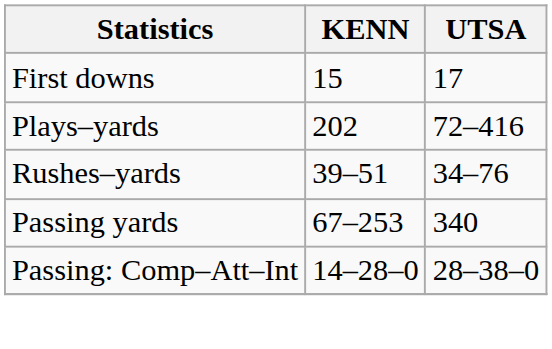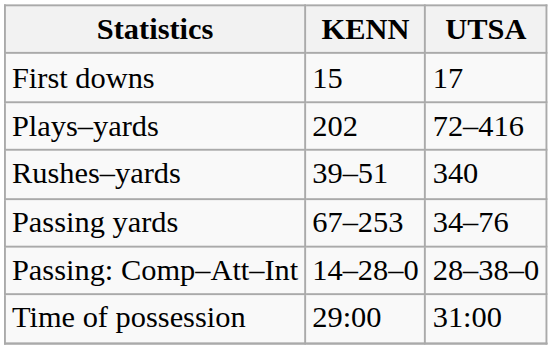(471, 173) 34–76 -> (455, 173) 340
(455, 221) 340 -> (471, 221) 34–76
+ row: (129, 318)
